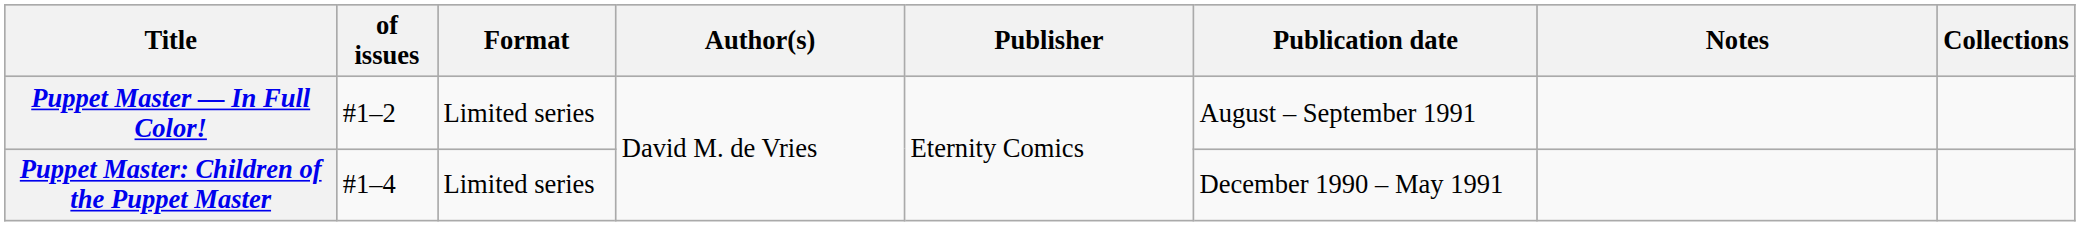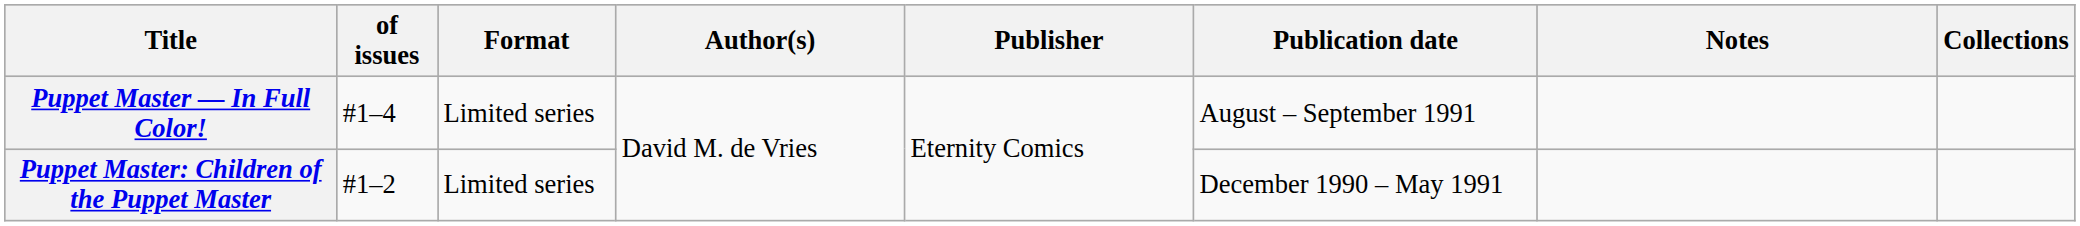(369, 112) #1–2 -> (369, 112) #1–4
(369, 184) #1–4 -> (369, 184) #1–2
